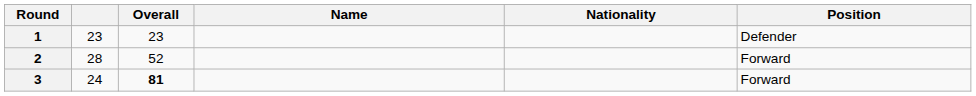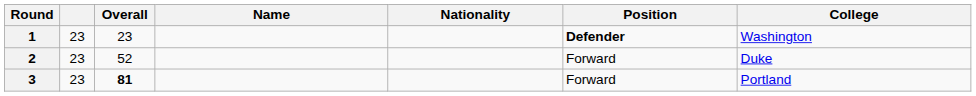+ column: (854, 15)
(769, 36) normal -> (595, 36) bold
(95, 58) 28 -> (77, 58) 23
(95, 79) 24 -> (77, 79) 23
